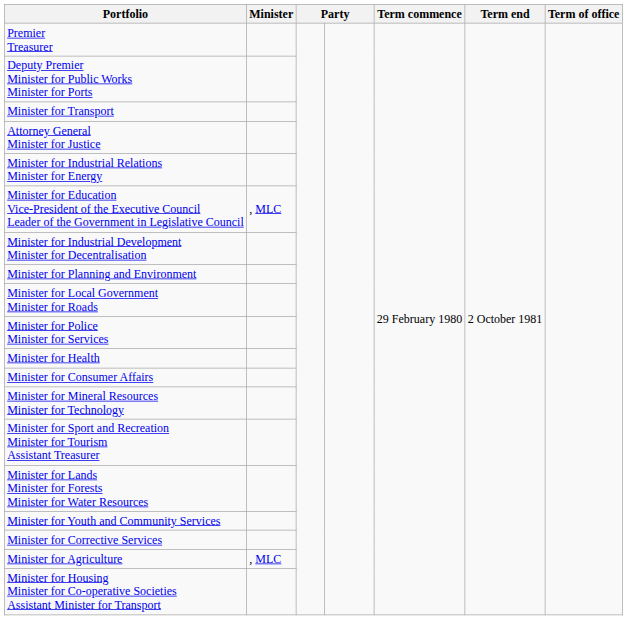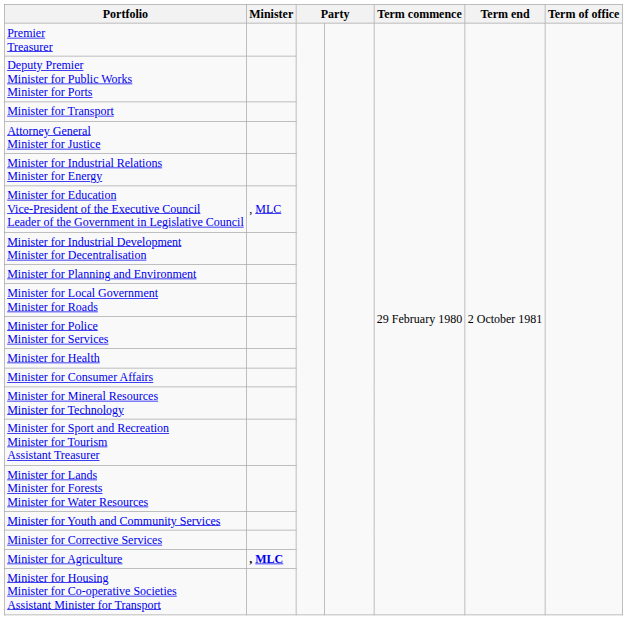(265, 559) normal -> (266, 559) bold
